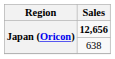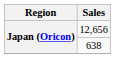(94, 29) bold -> (94, 29) normal
